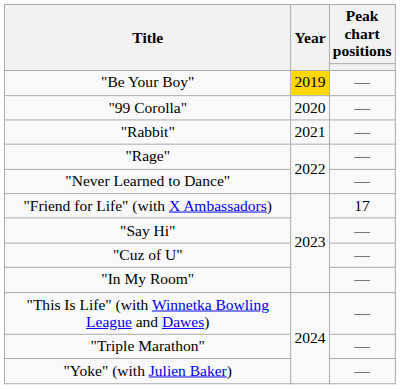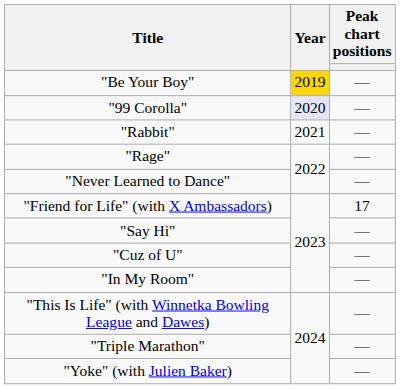(310, 107) no background -> (310, 107) lavender background
